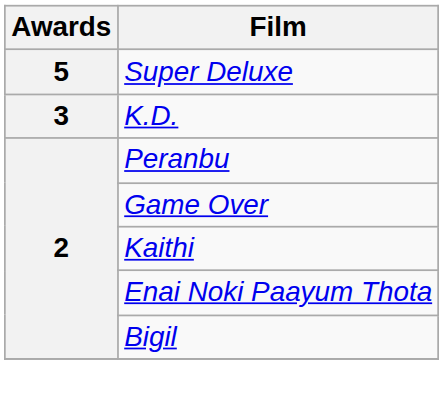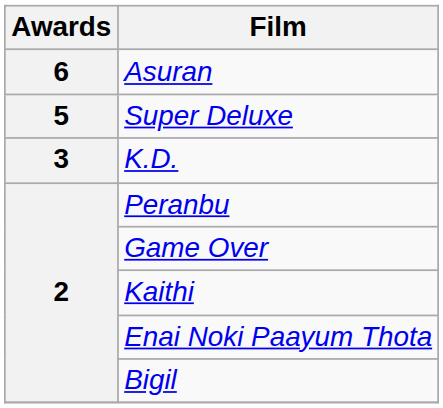+ row: (168, 71)
